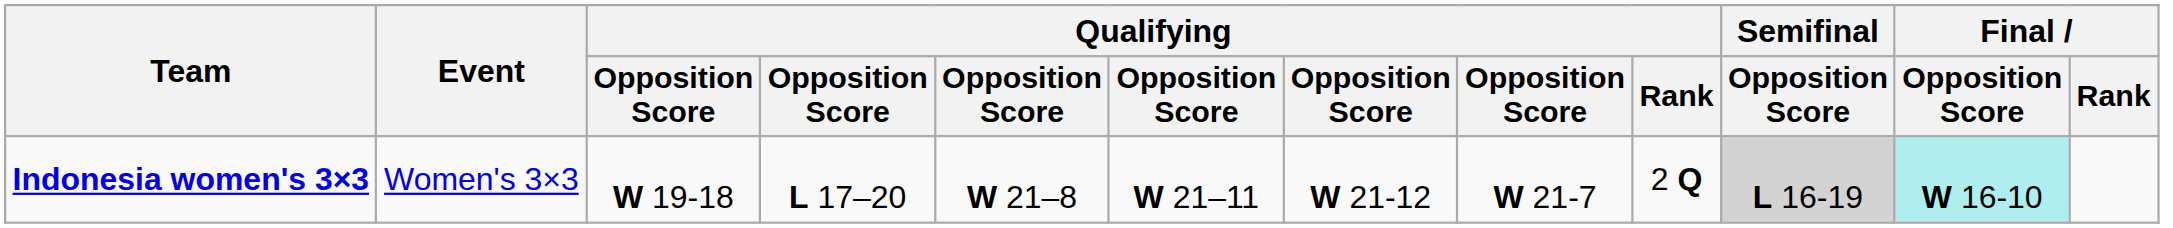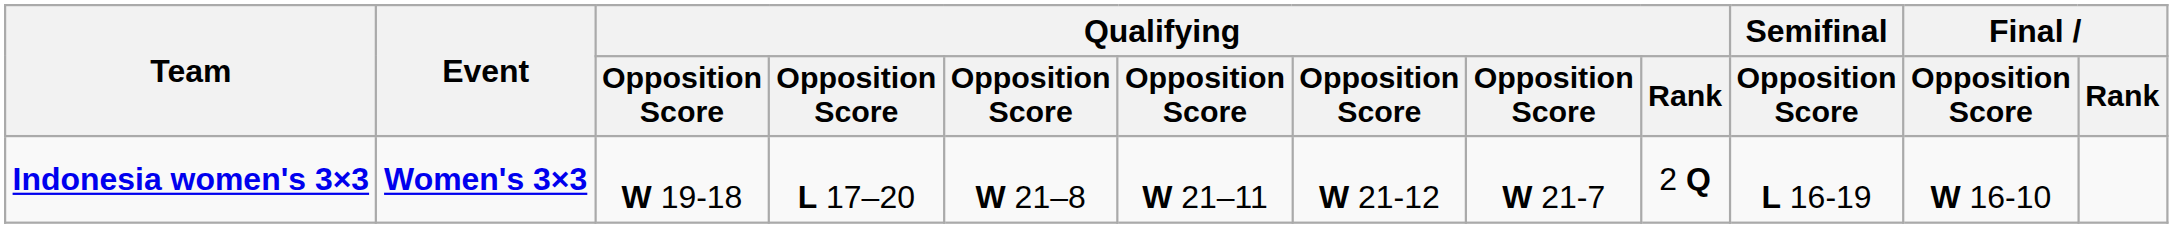(481, 180) normal -> (486, 180) bold
(1808, 198) lightgrey background -> (1817, 198) no background
(1982, 198) paleturquoise background -> (1991, 198) no background
